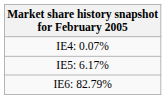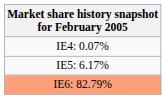(83, 84) no background -> (83, 84) lightsalmon background
